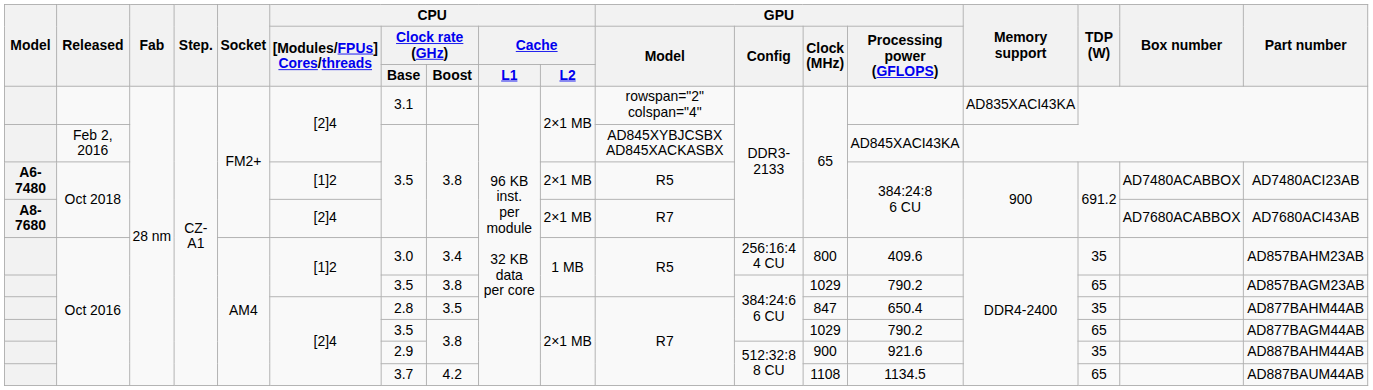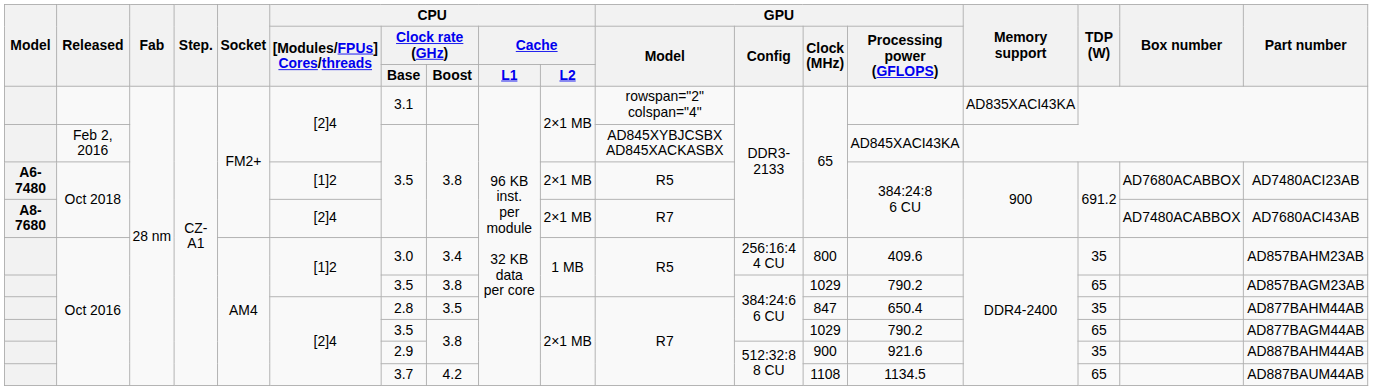(1182, 180) AD7480ACABBOX -> (1182, 180) AD7680ACABBOX
(1182, 218) AD7680ACABBOX -> (1182, 218) AD7480ACABBOX
